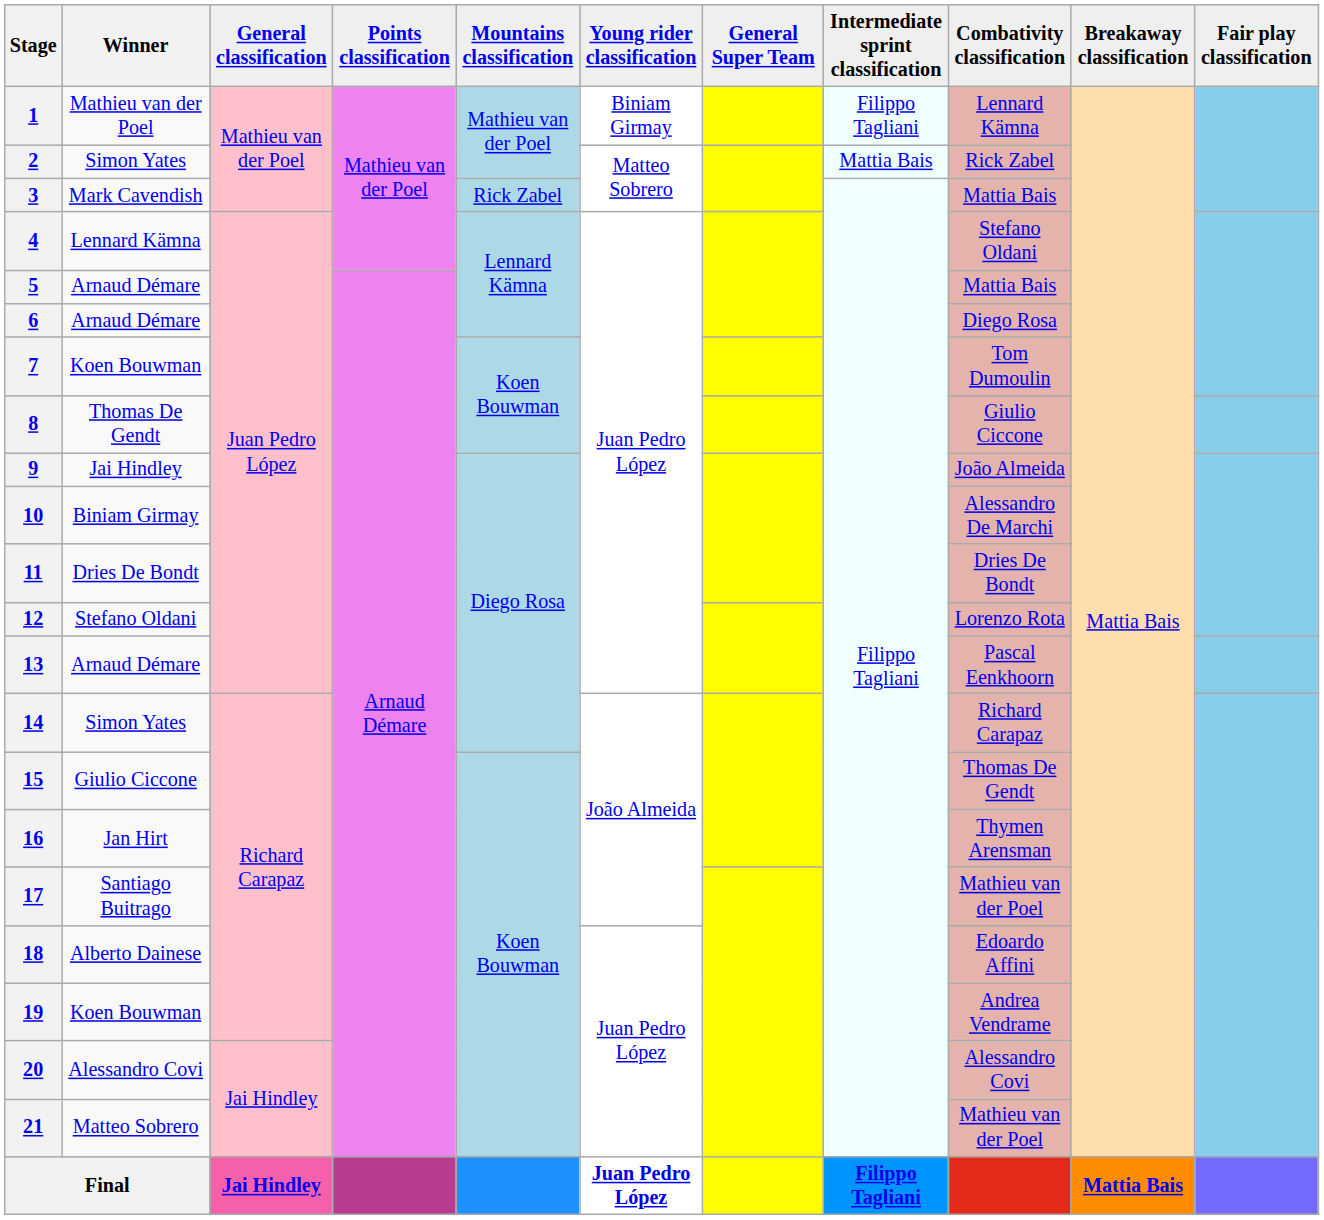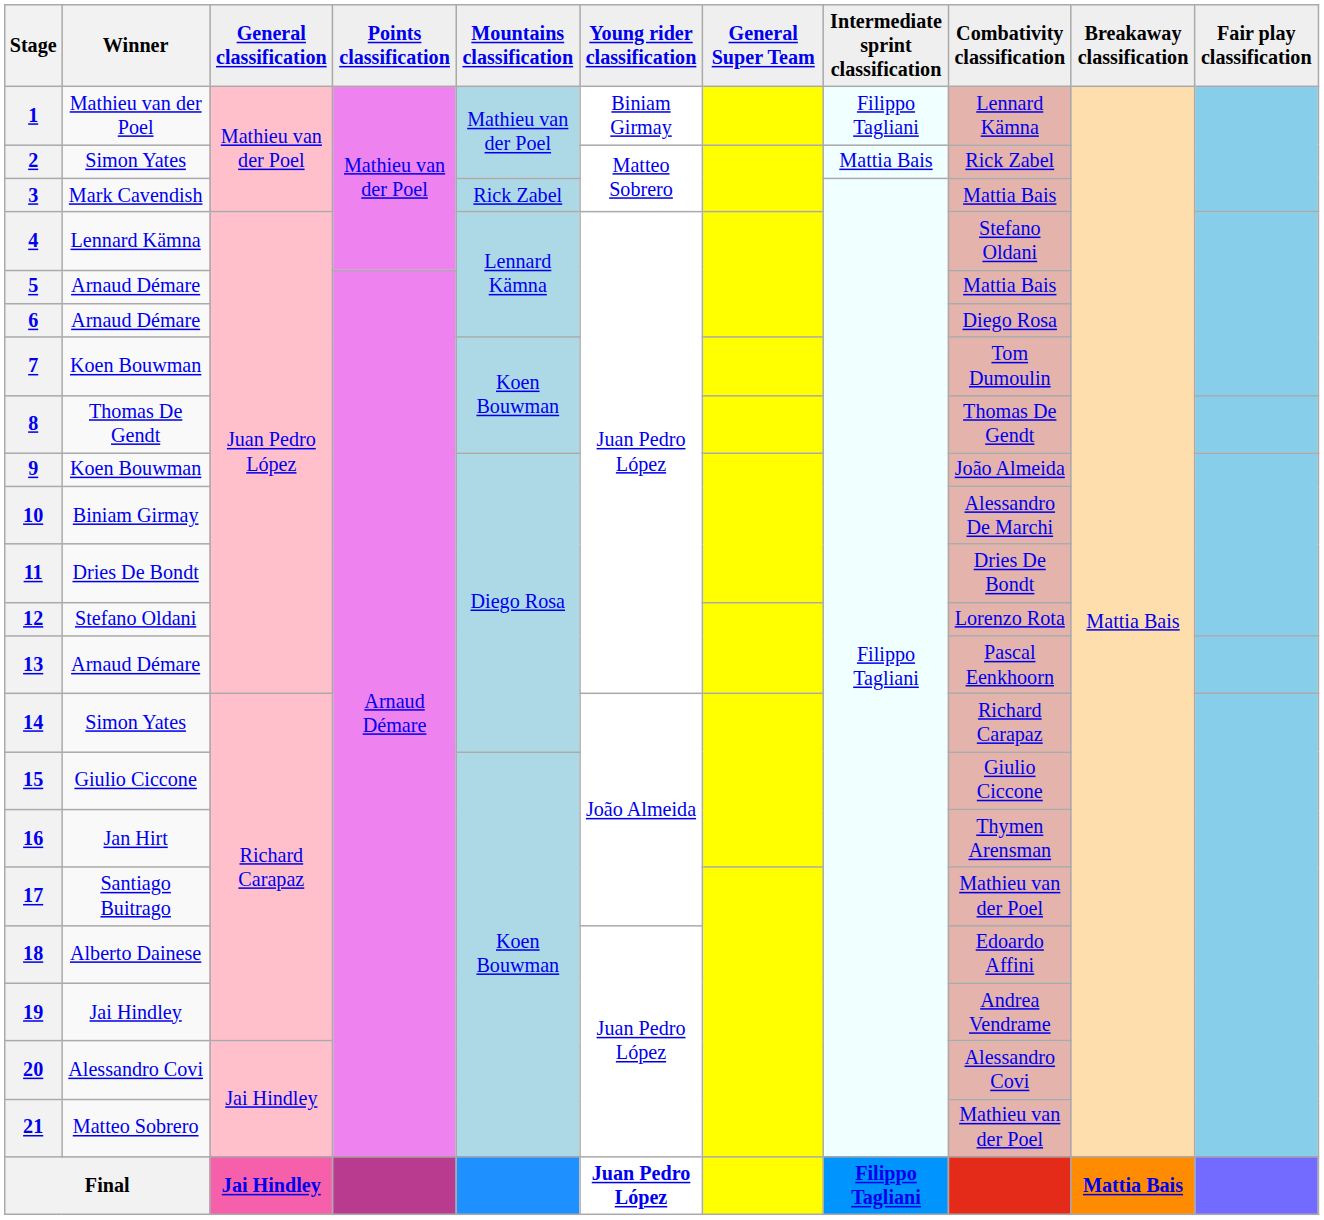(1010, 424) Giulio Ciccone -> (1010, 424) Thomas De Gendt
(136, 469) Jai Hindley -> (136, 469) Koen Bouwman
(1010, 780) Thomas De Gendt -> (1010, 780) Giulio Ciccone
(136, 1012) Koen Bouwman -> (136, 1012) Jai Hindley
